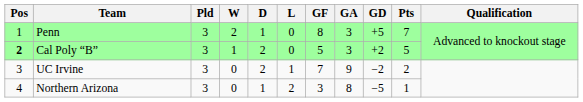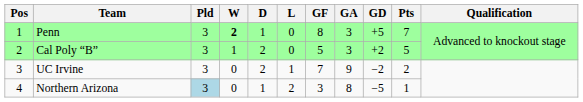(234, 32) normal -> (234, 32) bold
(19, 50) bold -> (19, 50) normal
(205, 87) no background -> (205, 87) lightblue background
